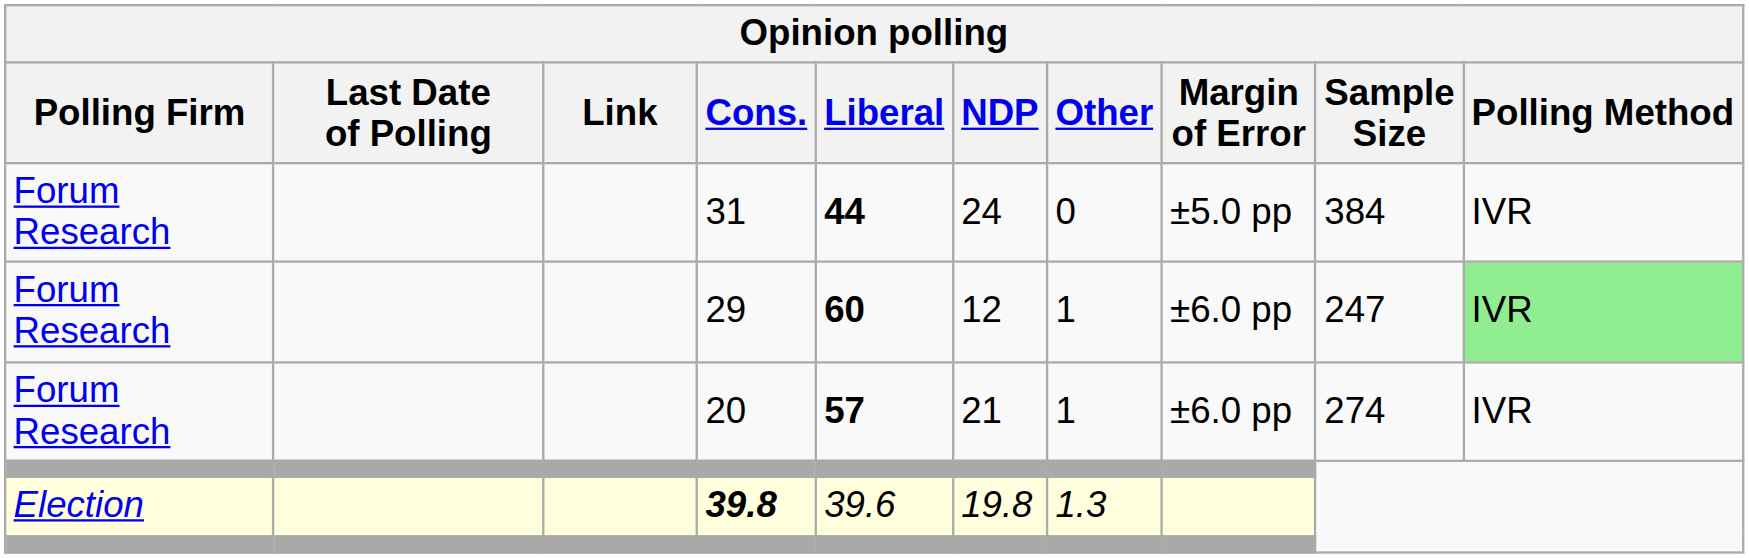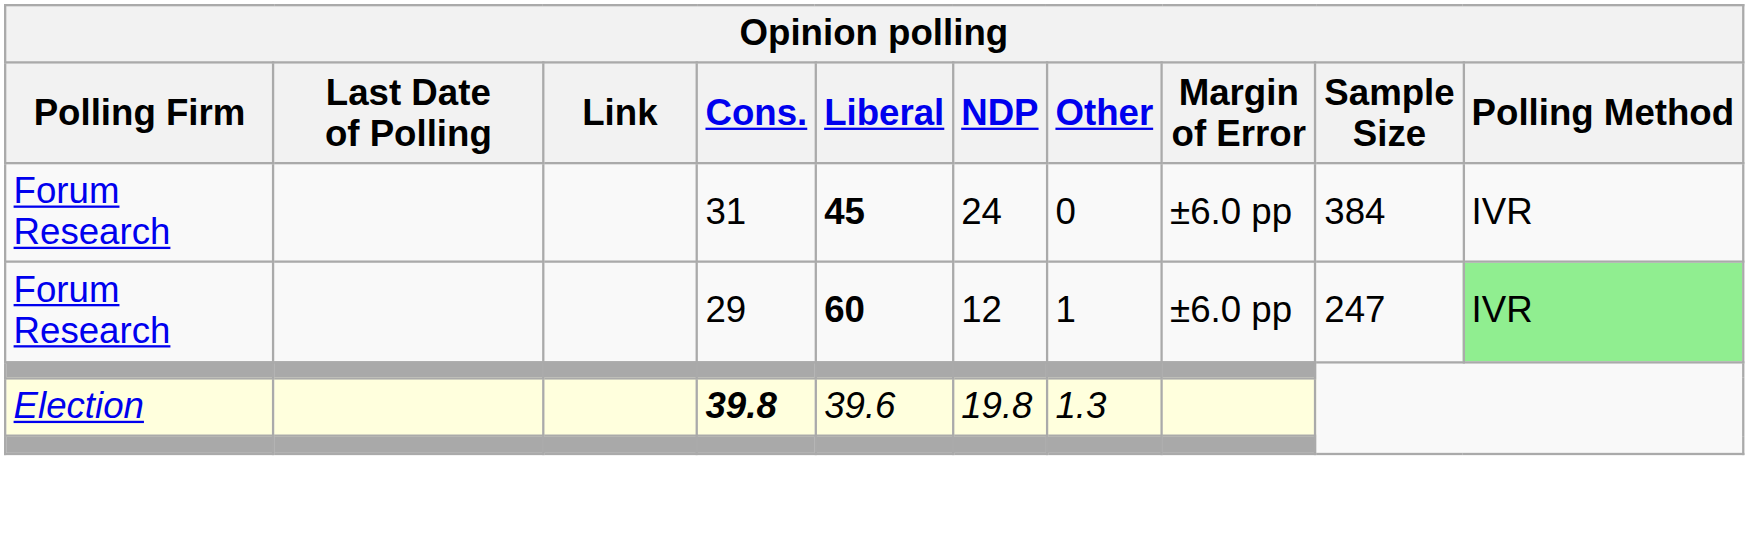(845, 211) 44 -> (845, 211) 45
(1231, 211) ±5.0 pp -> (1231, 211) ±6.0 pp
- row: (92, 410)
